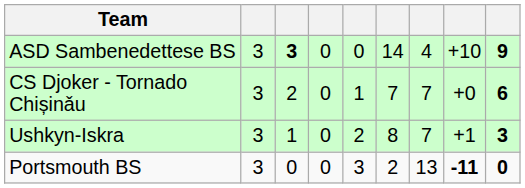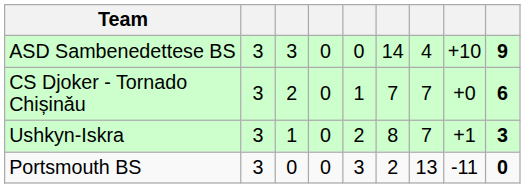(292, 51) bold -> (292, 51) normal
(464, 167) bold -> (464, 167) normal
